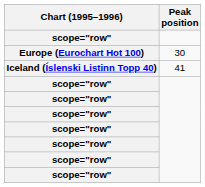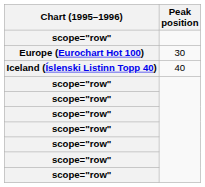(180, 68) 41 -> (180, 68) 40
